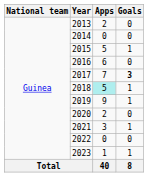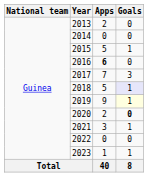(104, 62) normal -> (104, 62) bold
(130, 75) bold -> (130, 75) normal
(104, 88) paleturquoise background -> (104, 88) no background
(130, 88) no background -> (130, 88) lavender background
(130, 101) no background -> (130, 101) lightyellow background
(130, 114) normal -> (130, 114) bold
